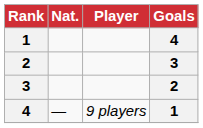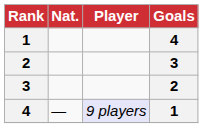(116, 110) no background -> (116, 110) lavender background
